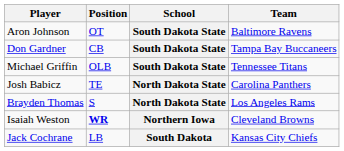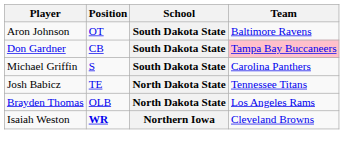(284, 48) no background -> (284, 48) pink background
(100, 66) OLB -> (92, 66) S
(269, 66) Tennessee Titans -> (271, 66) Carolina Panthers
(271, 84) Carolina Panthers -> (269, 84) Tennessee Titans
(92, 102) S -> (100, 102) OLB
- row: (40, 137)
